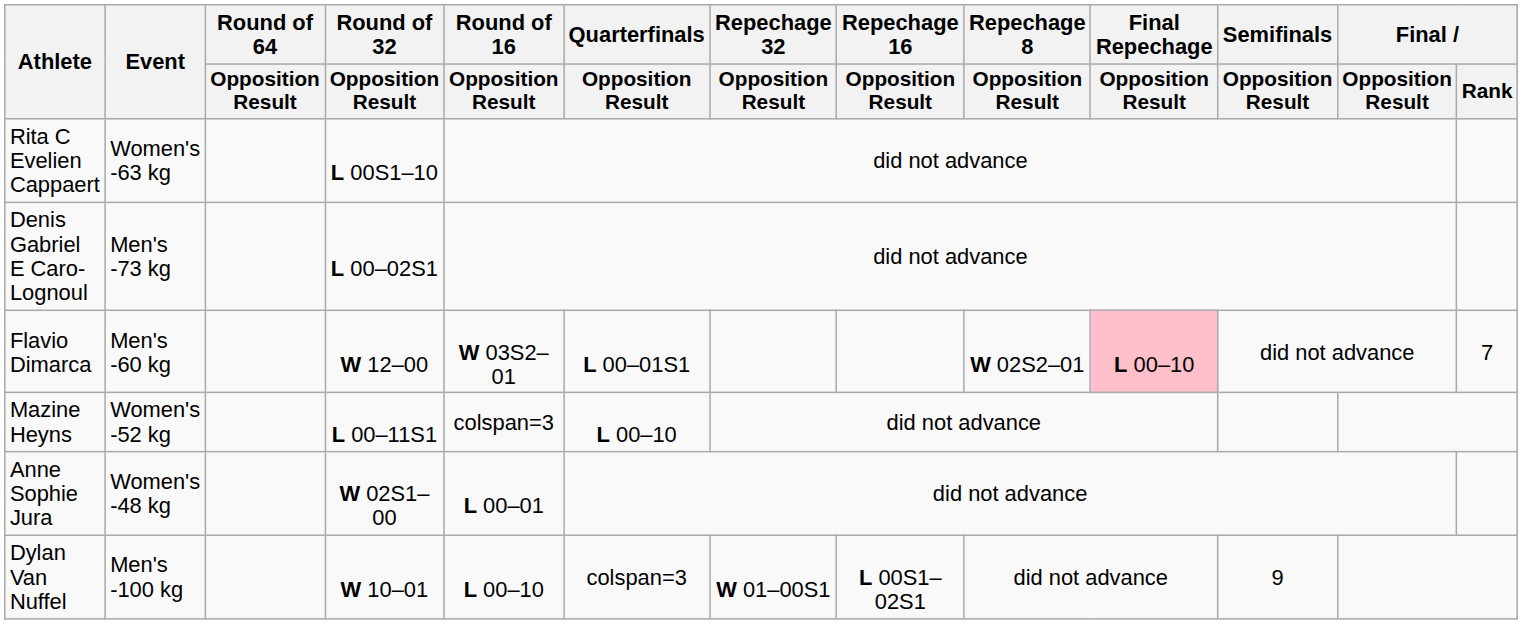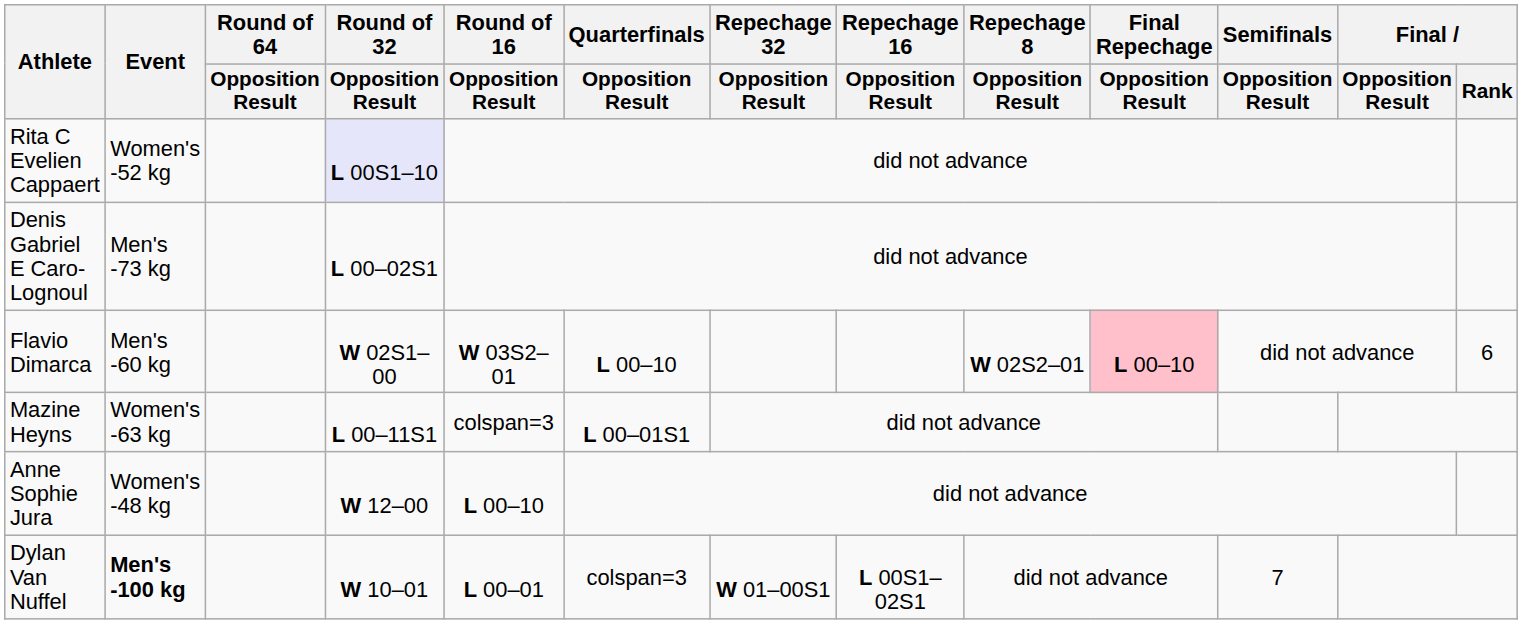(155, 161) Women's -63 kg -> (155, 161) Women's -52 kg
(384, 173) no background -> (384, 173) lavender background
(384, 364) W 12–00 -> (384, 364) W 02S1–00
(637, 364) L 00–01S1 -> (637, 364) L 00–10
(1487, 352) 7 -> (1487, 352) 6
(155, 423) Women's -52 kg -> (155, 423) Women's -63 kg
(637, 435) L 00–10 -> (637, 435) L 00–01S1
(384, 506) W 02S1–00 -> (384, 506) W 12–00
(504, 506) L 00–01 -> (504, 506) L 00–10
(147, 577) normal -> (148, 577) bold
(504, 589) L 00–10 -> (504, 589) L 00–01
(1278, 577) 9 -> (1278, 577) 7
